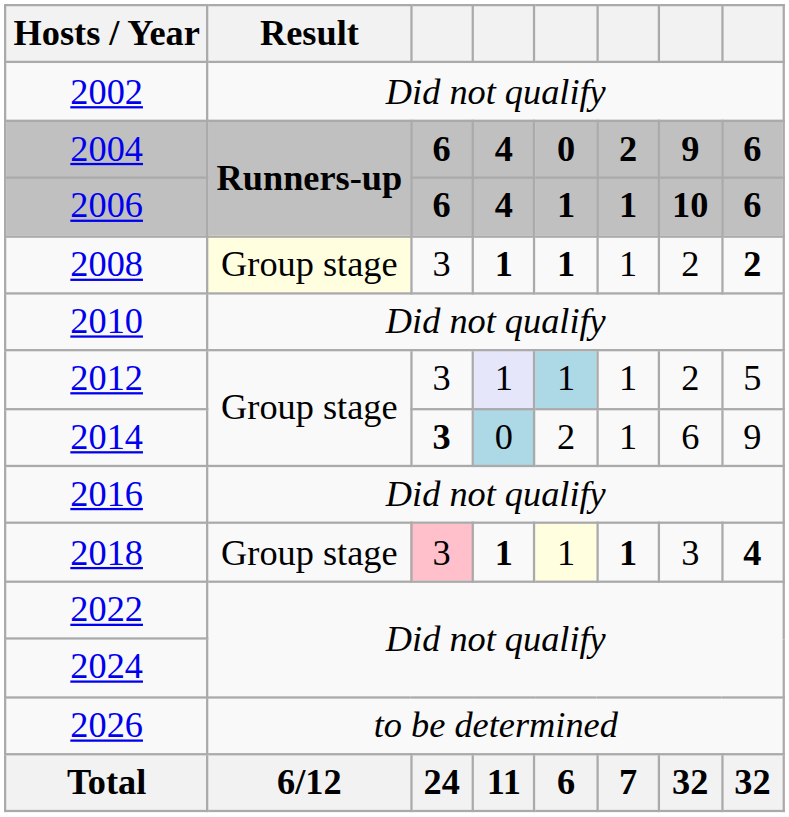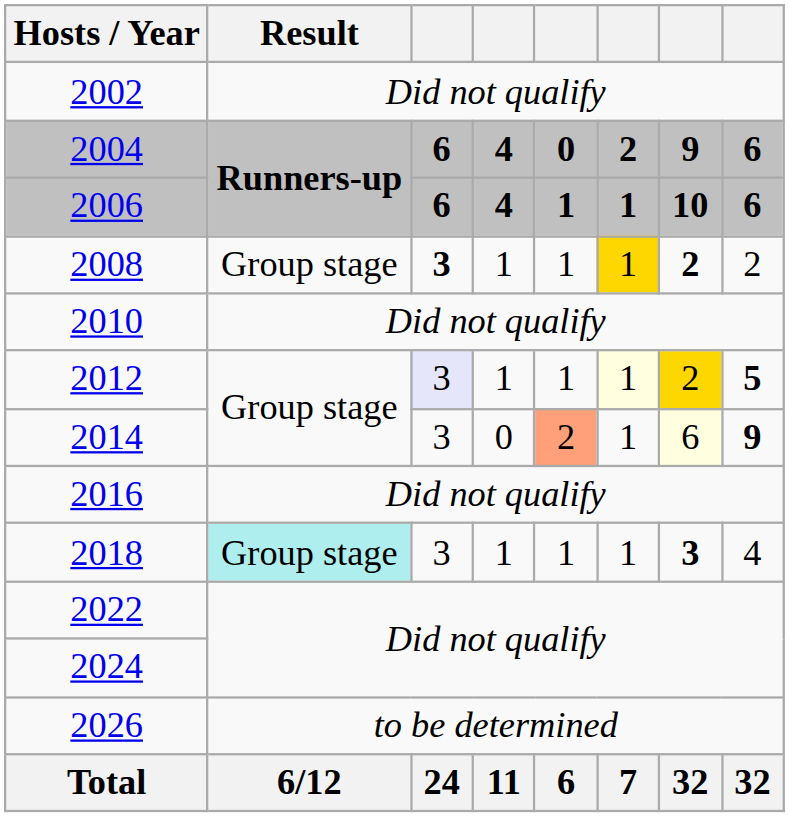(309, 263) lightyellow background -> (309, 263) no background
(442, 263) normal -> (442, 263) bold
(504, 263) bold -> (504, 263) normal
(566, 263) bold -> (566, 263) normal
(628, 263) no background -> (628, 263) gold background
(690, 263) normal -> (690, 263) bold
(752, 263) bold -> (752, 263) normal
(442, 378) no background -> (442, 378) lavender background
(504, 378) lavender background -> (504, 378) no background
(566, 378) lightblue background -> (566, 378) no background
(628, 378) no background -> (628, 378) lightyellow background
(690, 378) no background -> (690, 378) gold background
(752, 378) normal -> (752, 378) bold
(442, 436) bold -> (442, 436) normal
(504, 436) lightblue background -> (504, 436) no background
(566, 436) no background -> (566, 436) lightsalmon background
(690, 436) no background -> (690, 436) lightyellow background
(752, 436) normal -> (752, 436) bold
(309, 551) no background -> (309, 551) paleturquoise background
(442, 551) pink background -> (442, 551) no background
(504, 551) bold -> (504, 551) normal
(566, 551) lightyellow background -> (566, 551) no background
(628, 551) bold -> (628, 551) normal
(690, 551) normal -> (690, 551) bold
(752, 551) bold -> (752, 551) normal
